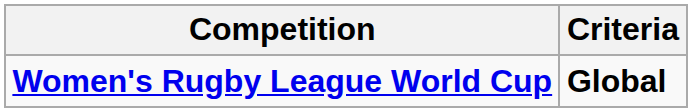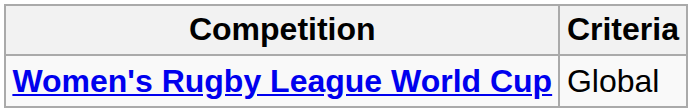(617, 80) bold -> (613, 80) normal
